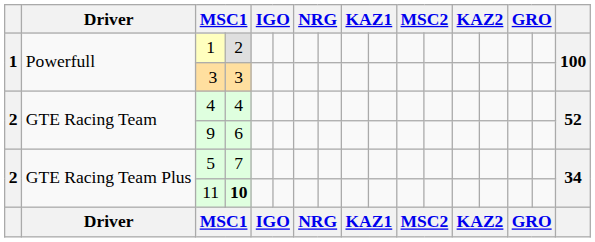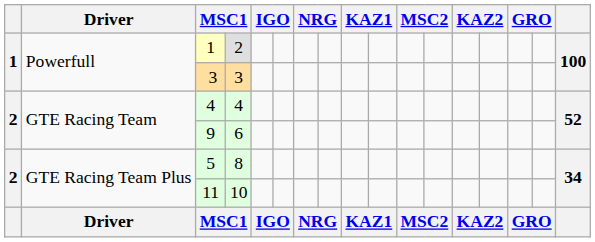(239, 163) 7 -> (239, 163) 8
(239, 192) bold -> (239, 192) normal
